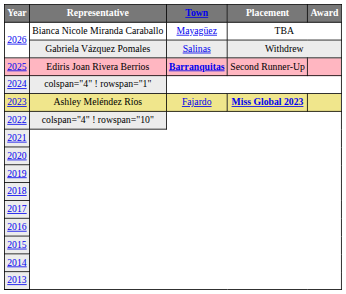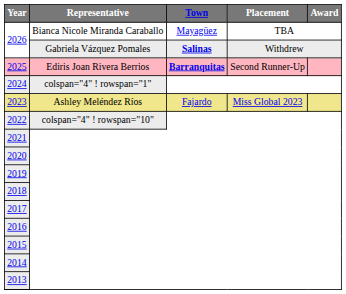(197, 49) normal -> (197, 49) bold
(268, 102) bold -> (268, 102) normal
